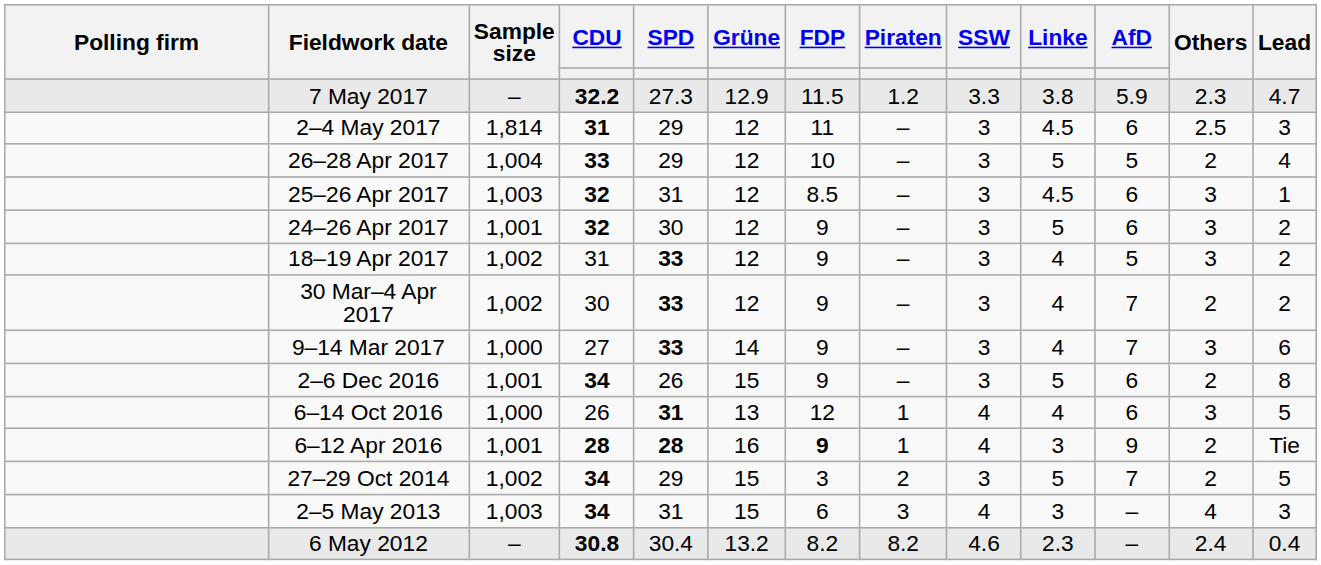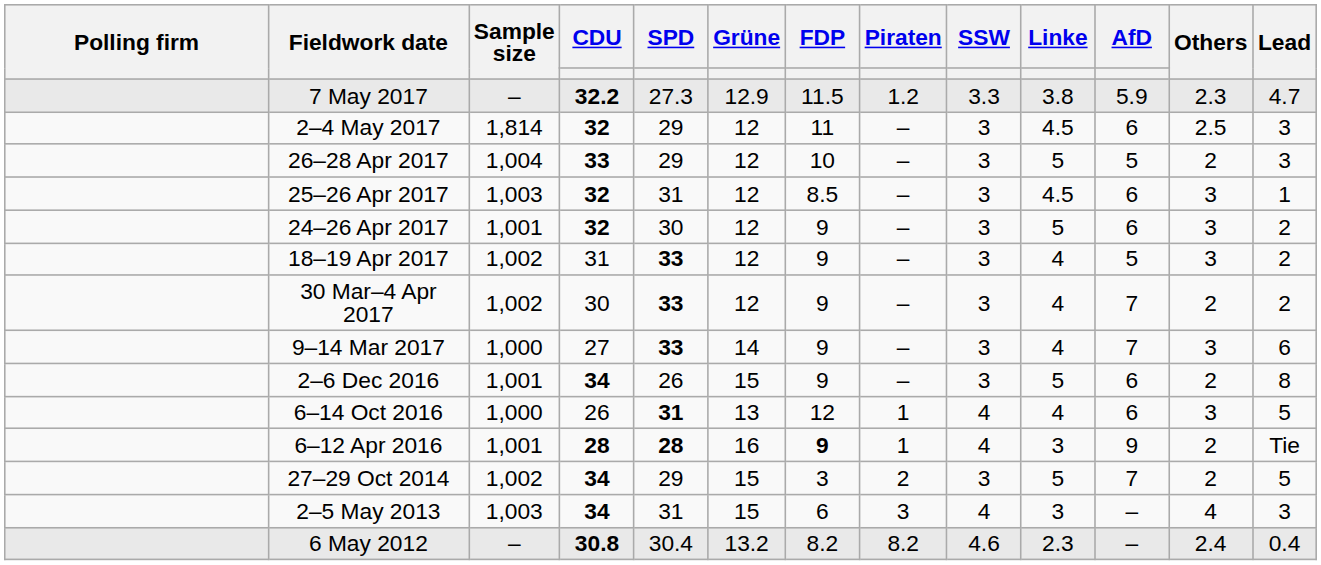(597, 128) 31 -> (597, 128) 32
(1285, 161) 4 -> (1285, 161) 3
